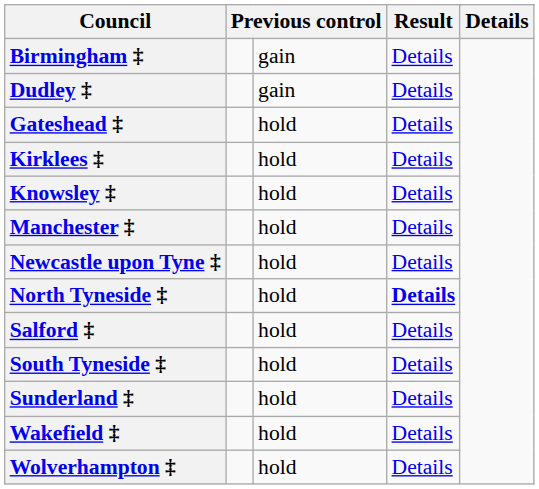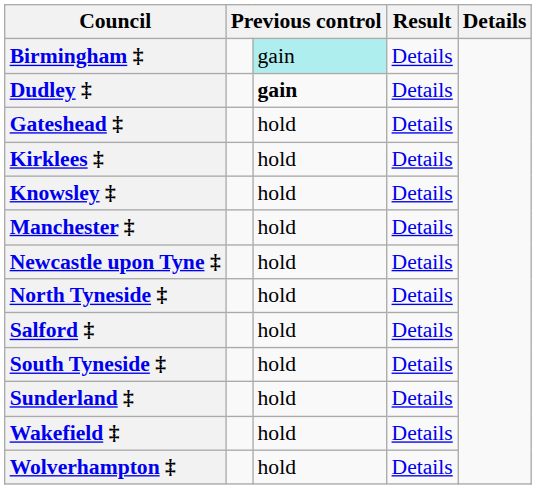(277, 55) no background -> (276, 55) paleturquoise background
(277, 90) normal -> (277, 90) bold
(423, 295) bold -> (422, 295) normal
